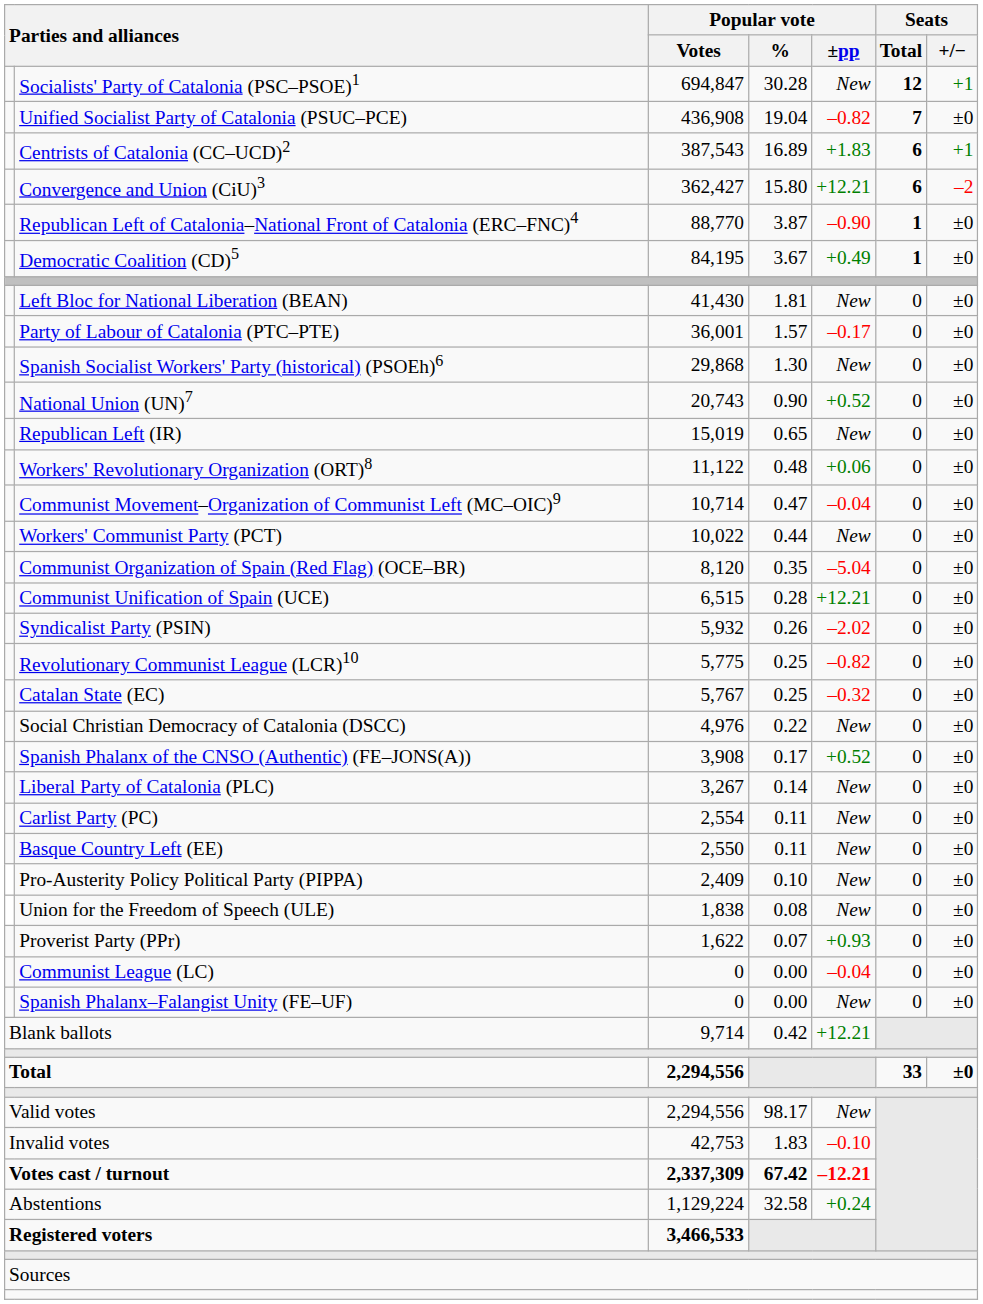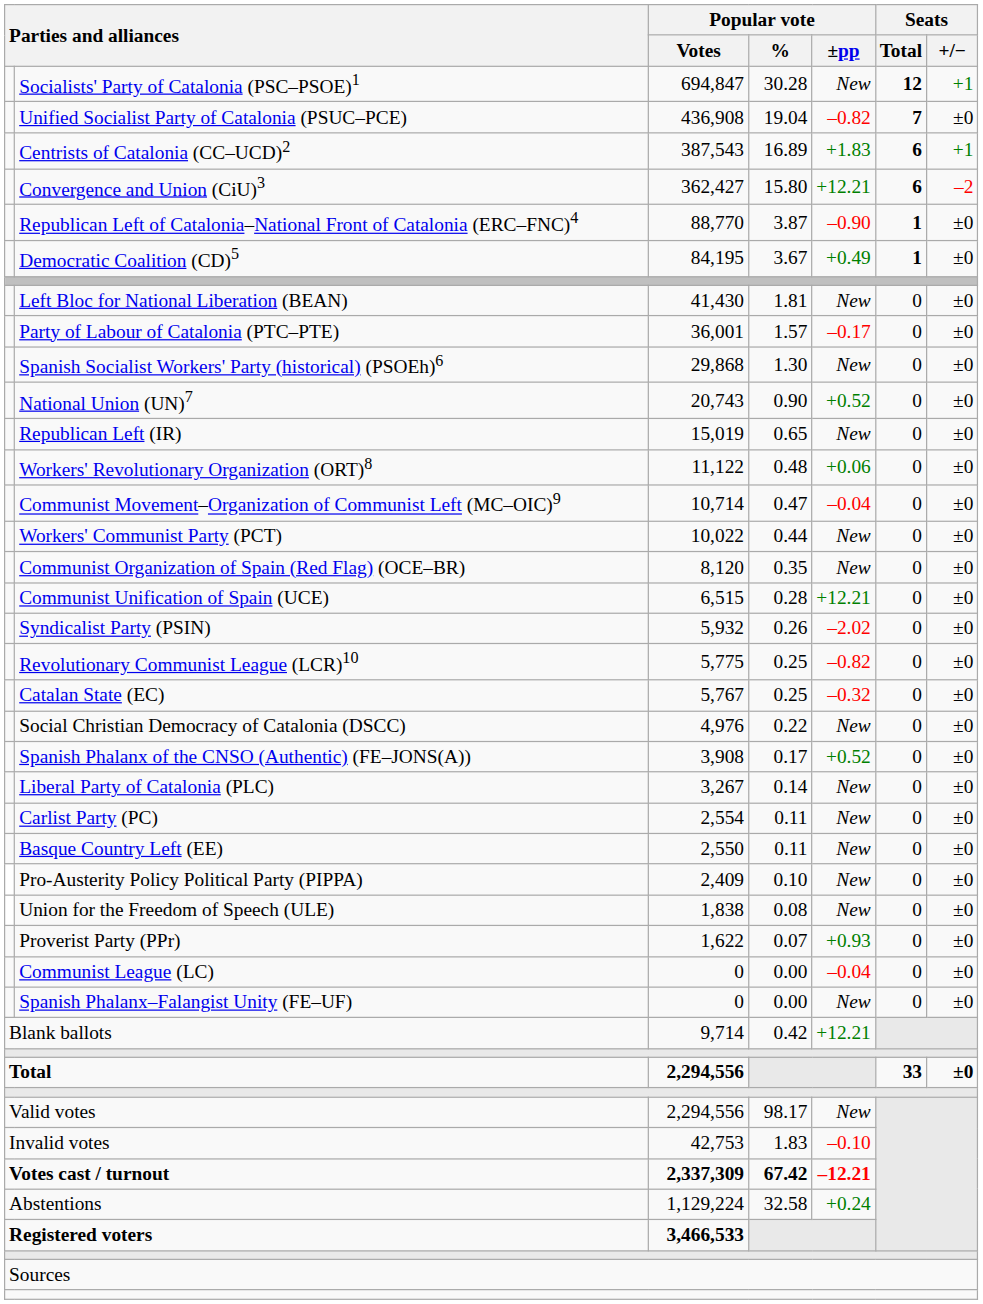(849, 567) –5.04 -> (854, 567) New
